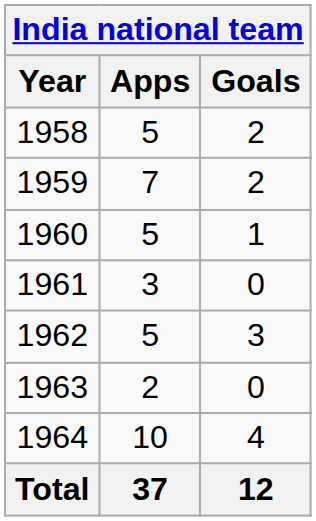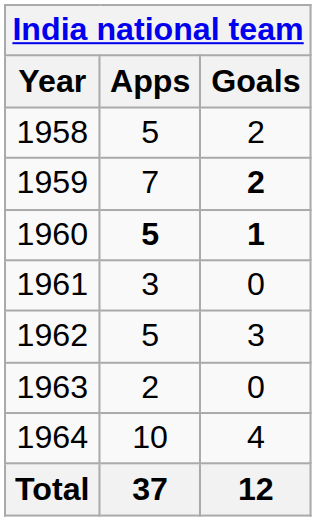(256, 183) normal -> (256, 183) bold
(150, 234) normal -> (150, 234) bold
(256, 234) normal -> (256, 234) bold
